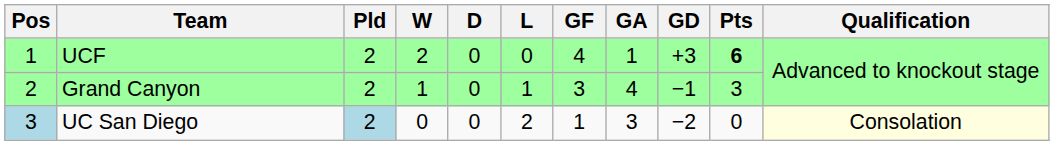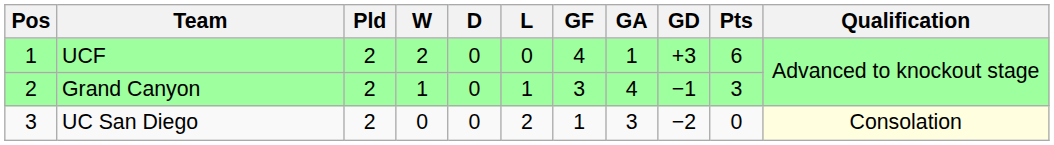(736, 55) bold -> (736, 55) normal
(31, 122) lightblue background -> (31, 122) no background
(370, 122) lightblue background -> (370, 122) no background
